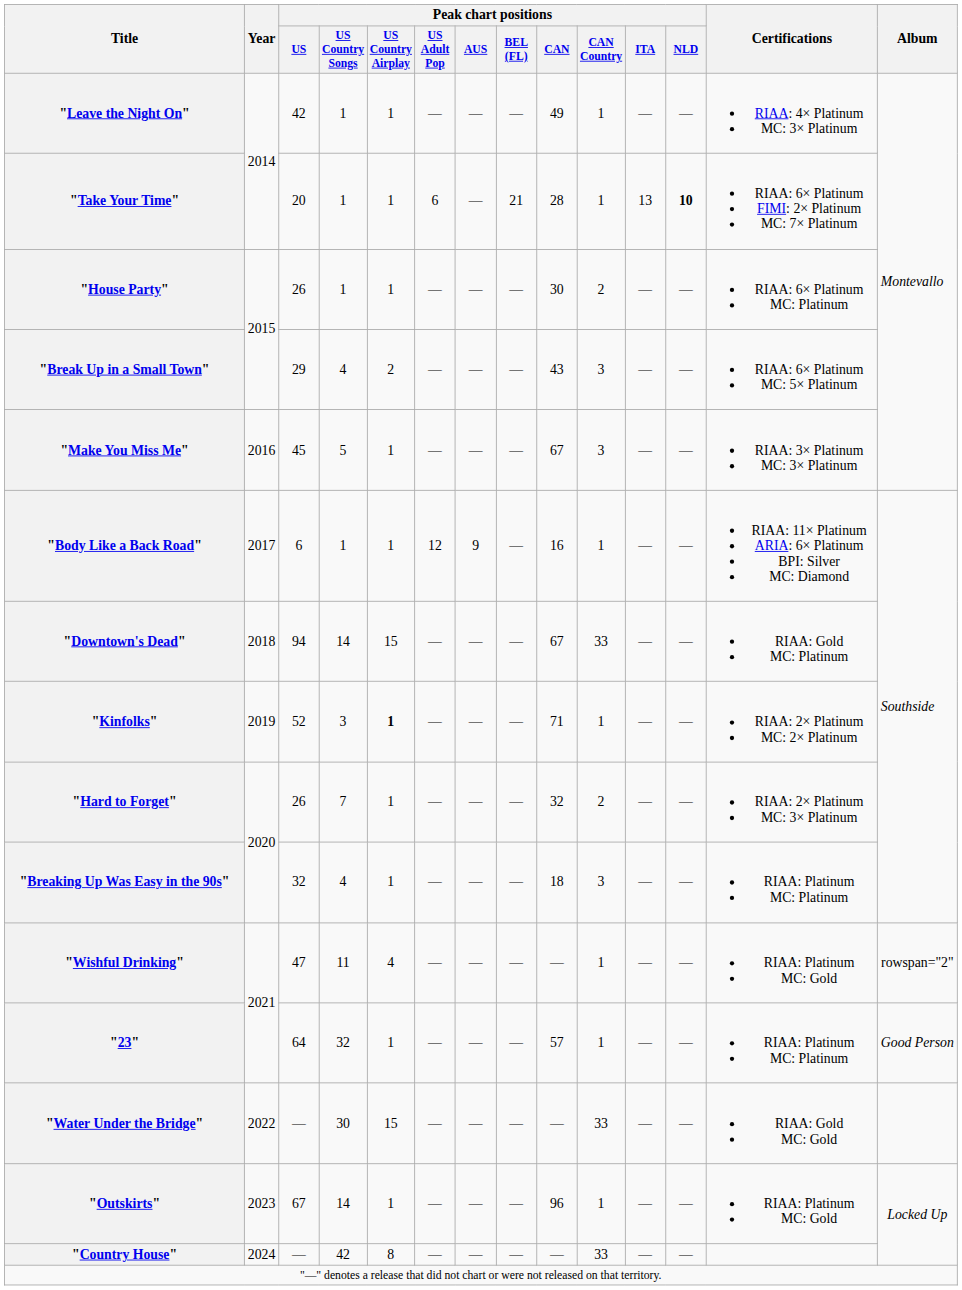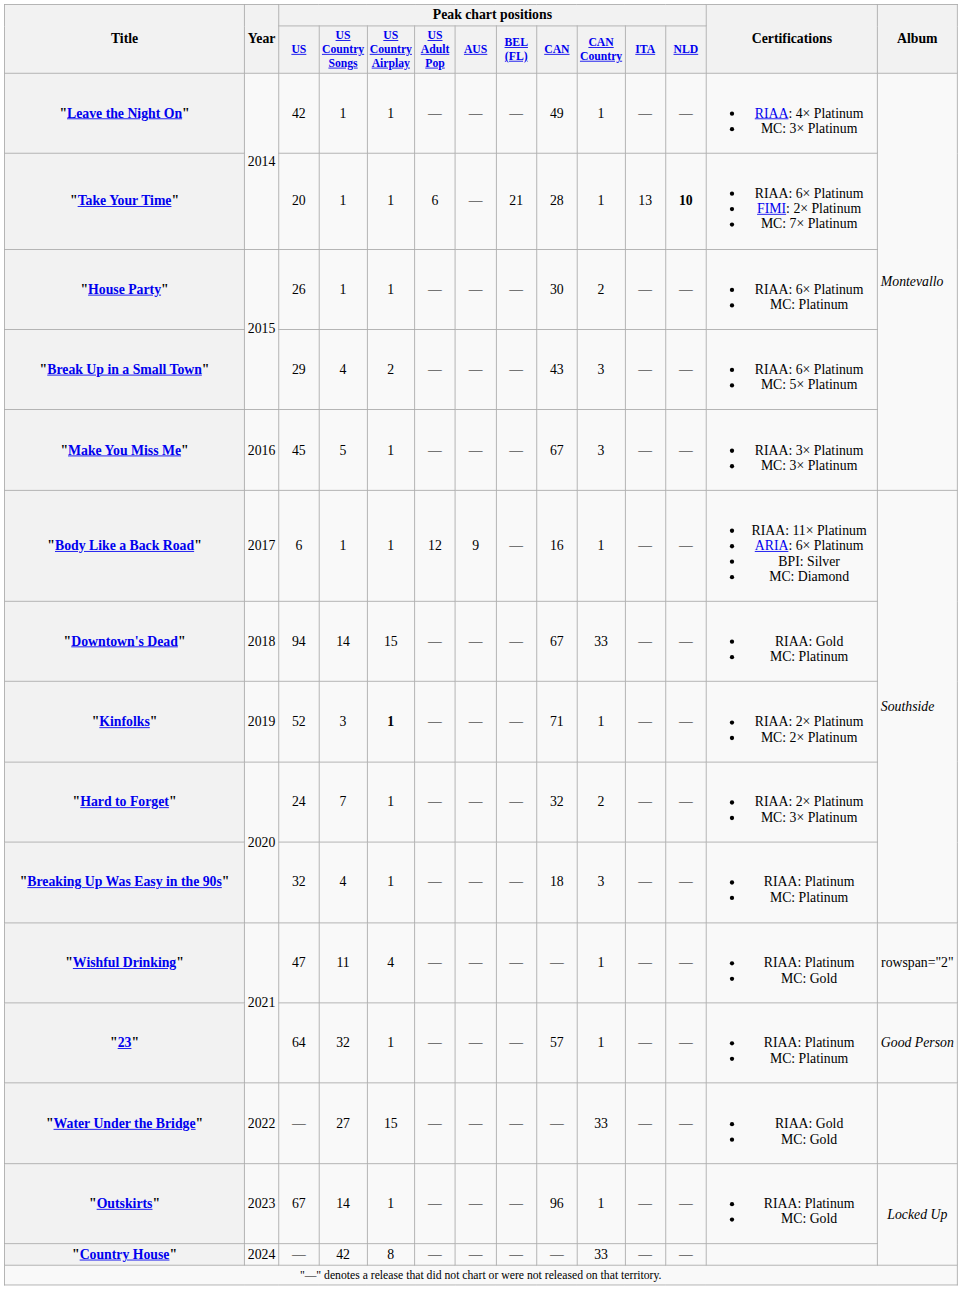(299, 802) 26 -> (299, 802) 24
(343, 1123) 30 -> (343, 1123) 27
